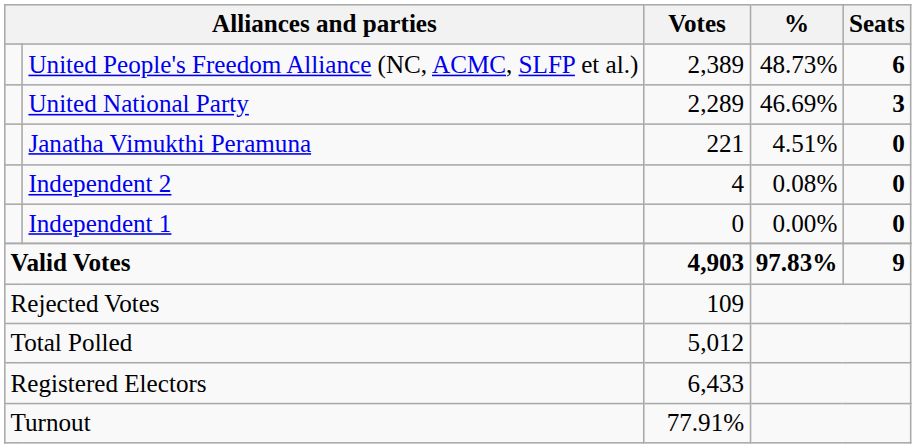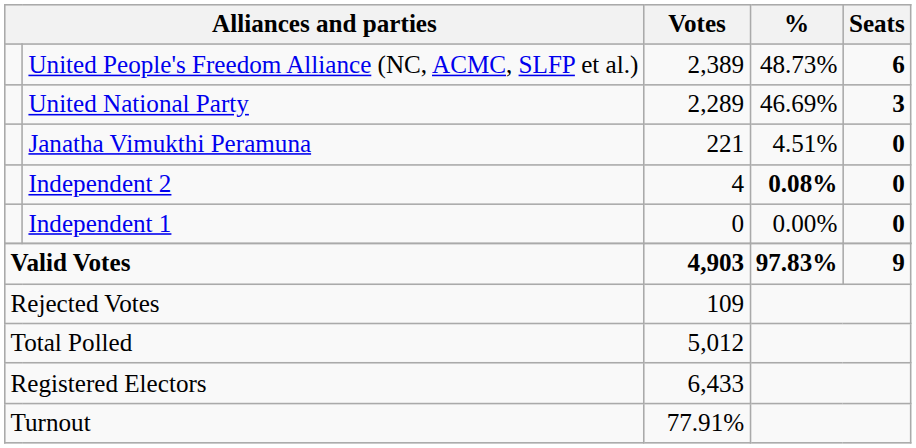(805, 183) normal -> (803, 183) bold
